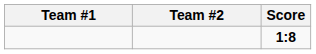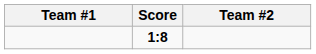columns swapped: (286, 15) <-> (197, 15)
